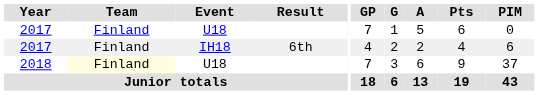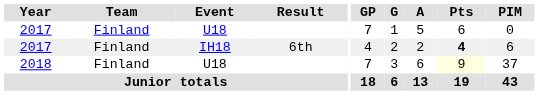(461, 47) normal -> (461, 47) bold
(122, 65) lightyellow background -> (122, 65) no background
(461, 65) no background -> (461, 65) lightyellow background
